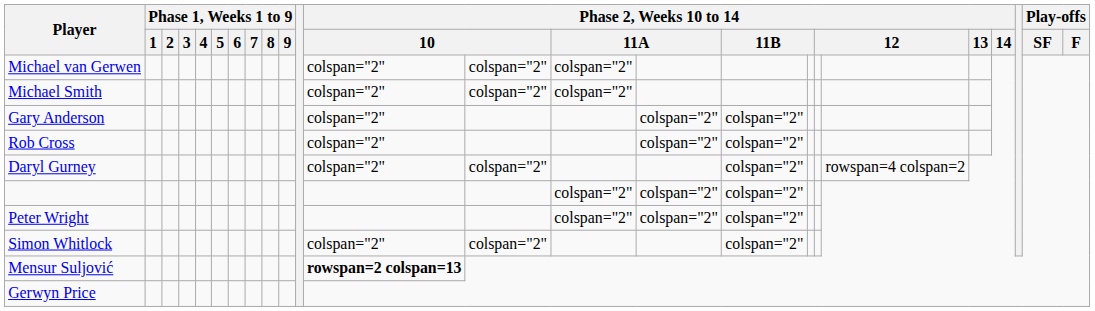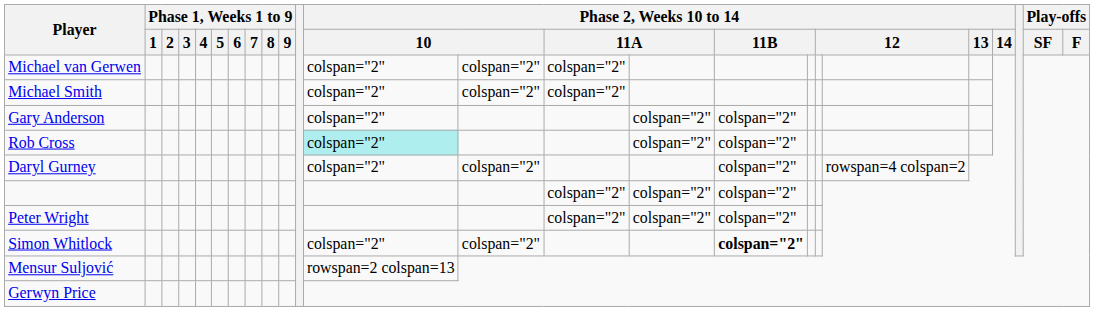(346, 142) no background -> (346, 142) paleturquoise background
(764, 243) normal -> (761, 243) bold
(384, 268) bold -> (381, 268) normal
